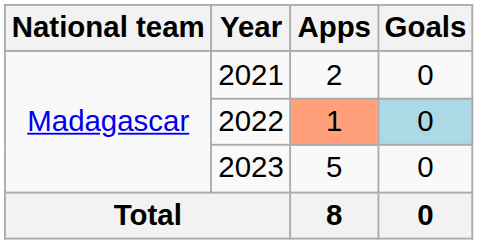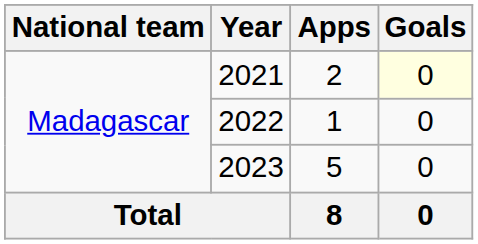(425, 74) no background -> (425, 74) lightyellow background
(334, 121) lightsalmon background -> (334, 121) no background
(425, 121) lightblue background -> (425, 121) no background
